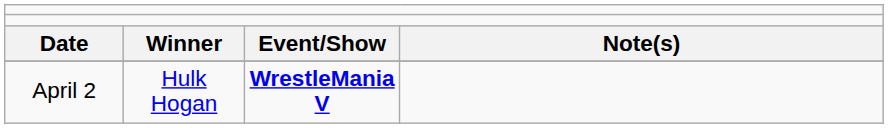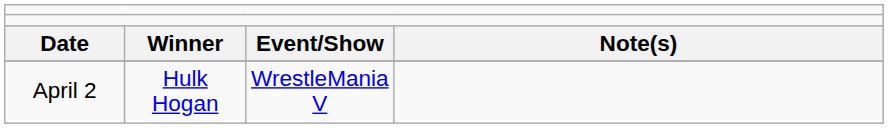(322, 91) bold -> (320, 91) normal
